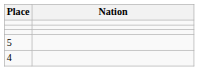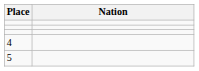(9, 42) 5 -> (9, 42) 4
(9, 58) 4 -> (9, 58) 5
